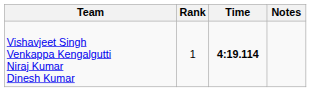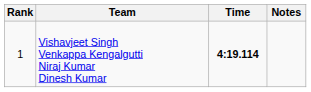columns swapped: (193, 13) <-> (91, 13)
